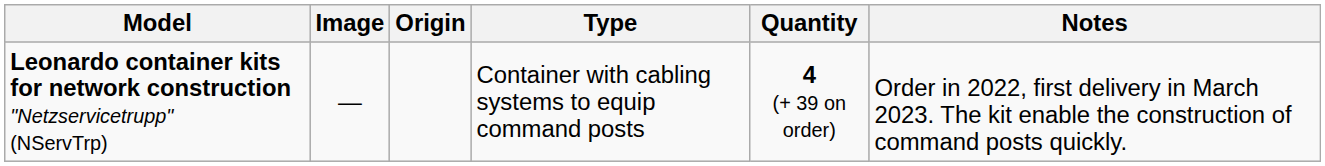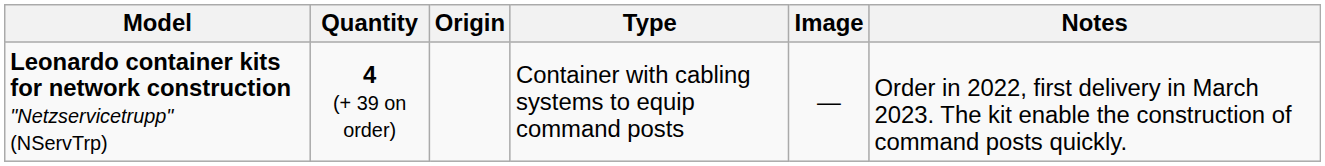columns swapped: (350, 23) <-> (809, 23)
